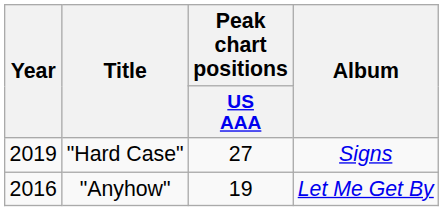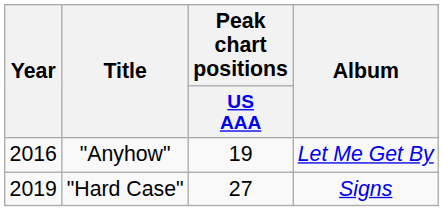rows swapped: (125, 188) <-> (125, 154)
